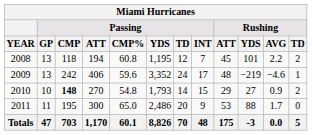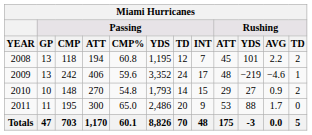(69, 91) bold -> (69, 91) normal
